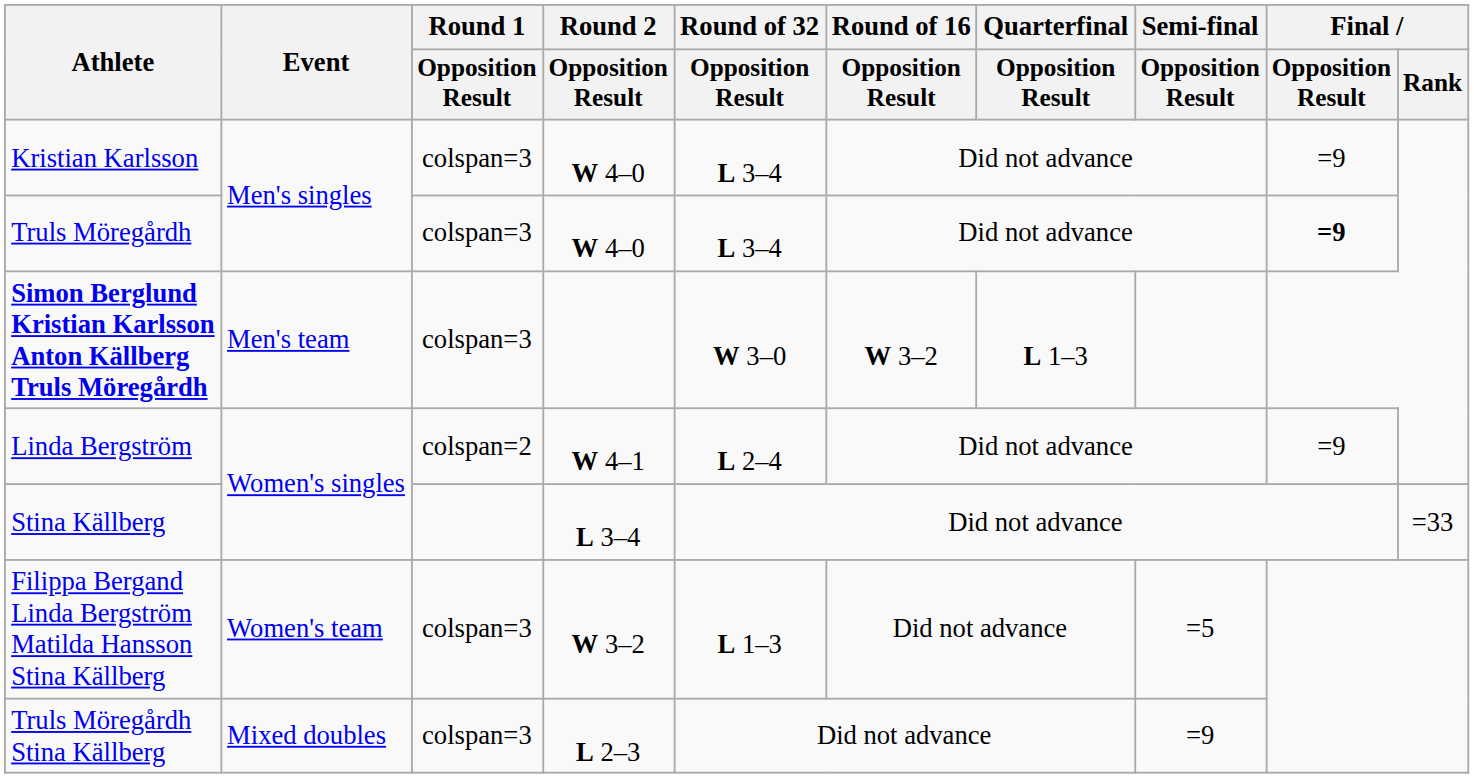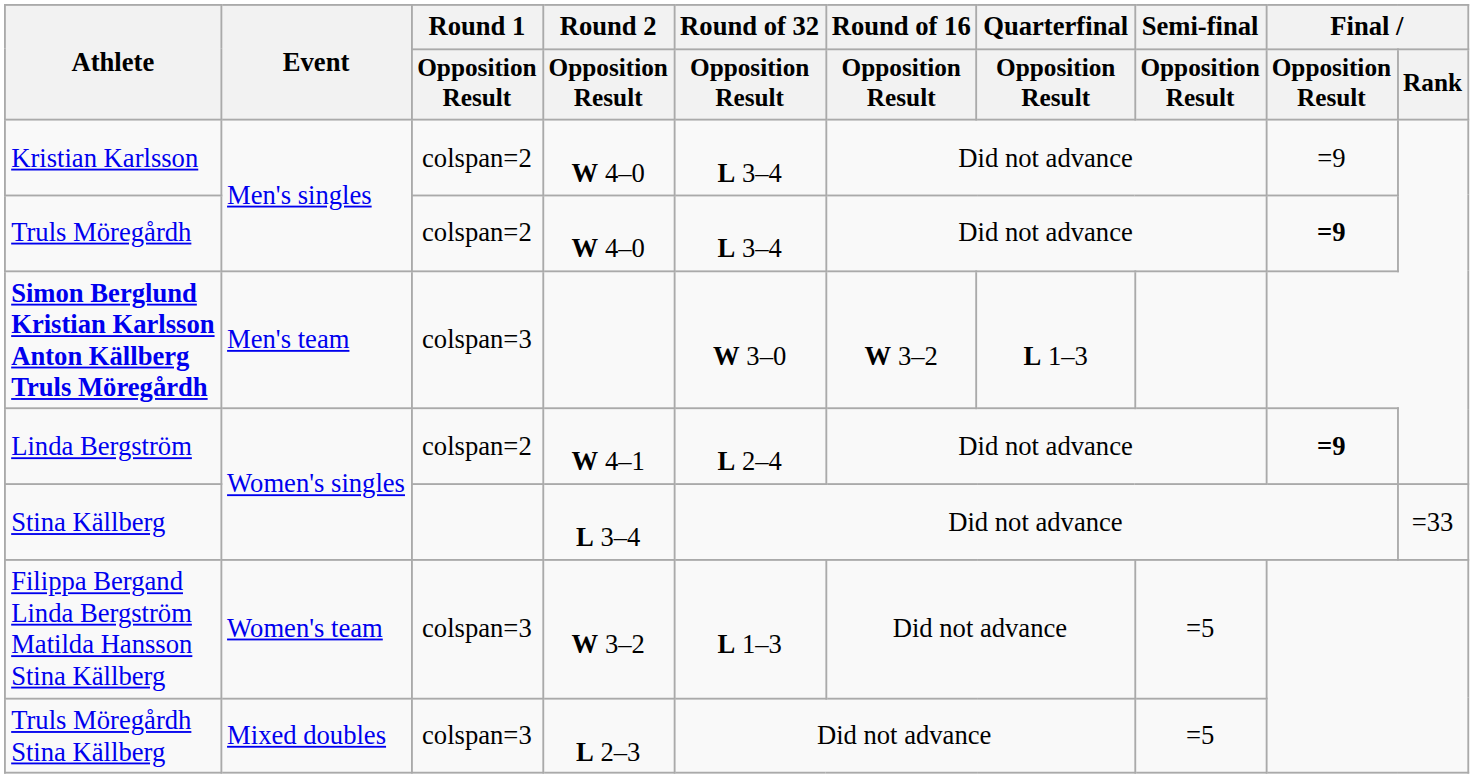(477, 157) colspan=3 -> (477, 157) colspan=2
(477, 233) colspan=3 -> (477, 233) colspan=2
(1331, 446) normal -> (1331, 446) bold
(1200, 735) =9 -> (1200, 735) =5
